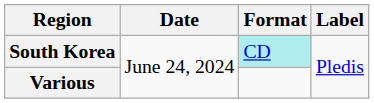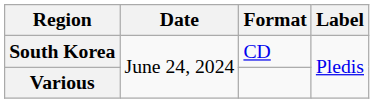(257, 51) paleturquoise background -> (257, 51) no background
